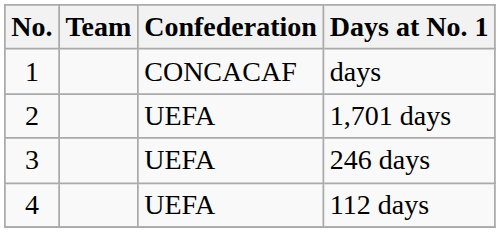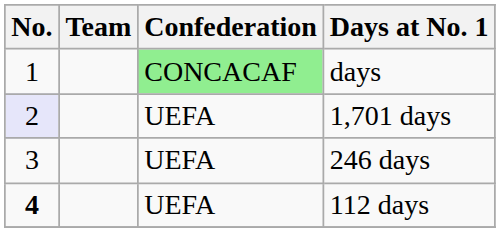(220, 71) no background -> (220, 71) lightgreen background
(32, 115) no background -> (32, 115) lavender background
(32, 204) normal -> (32, 204) bold
